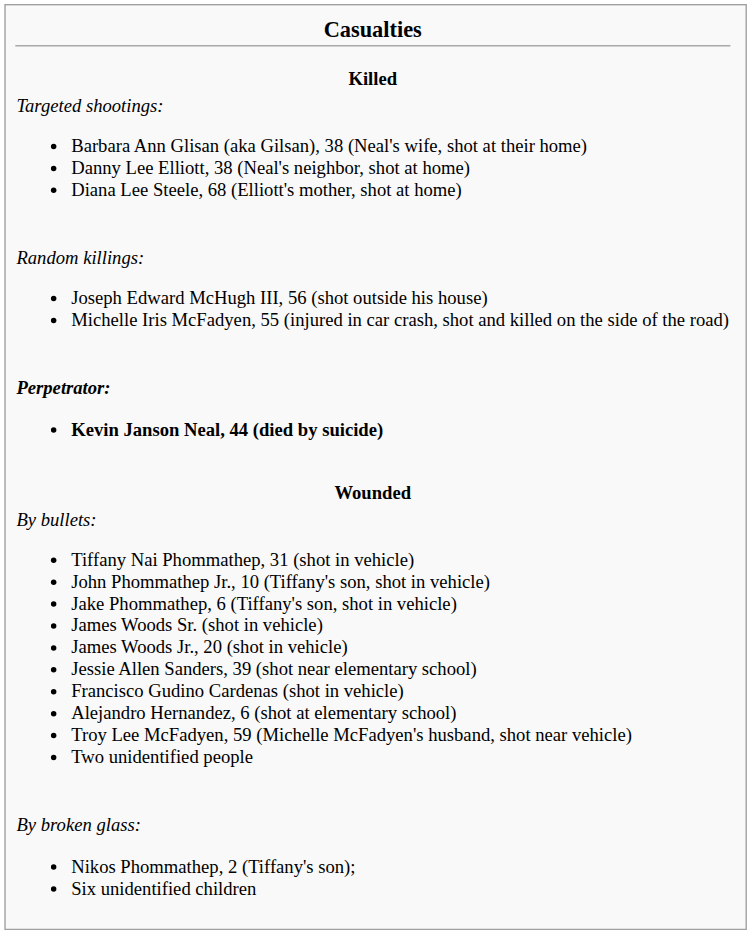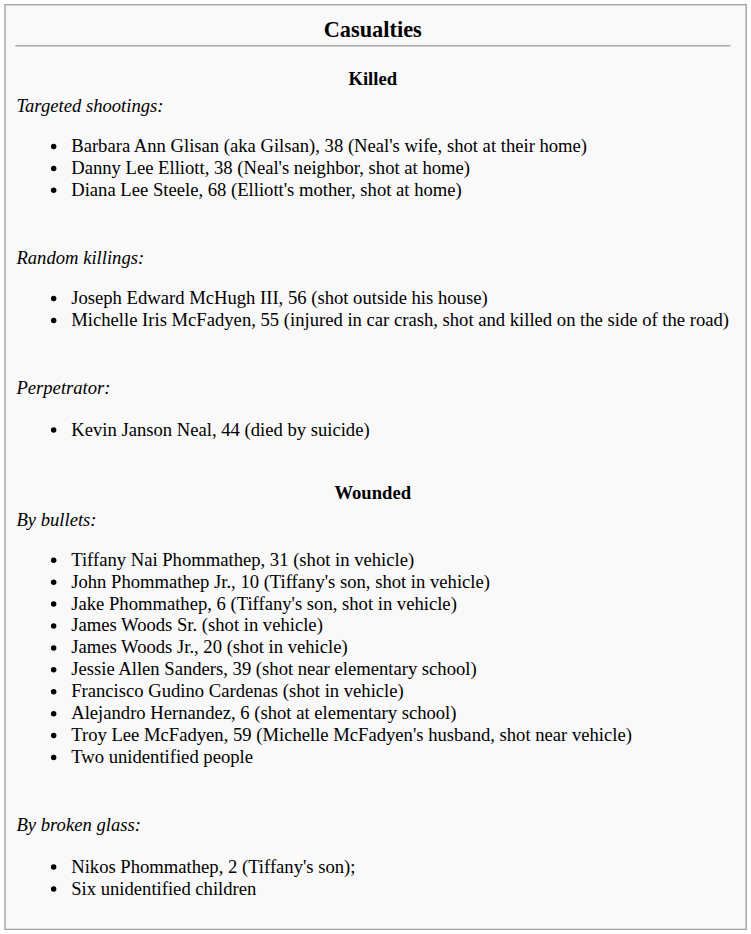(373, 409) bold -> (373, 409) normal
